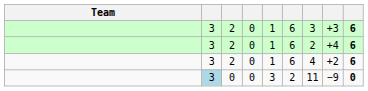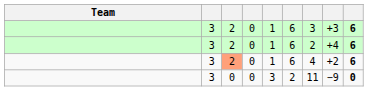(232, 61) no background -> (232, 61) lightsalmon background
(212, 78) lightblue background -> (212, 78) no background
